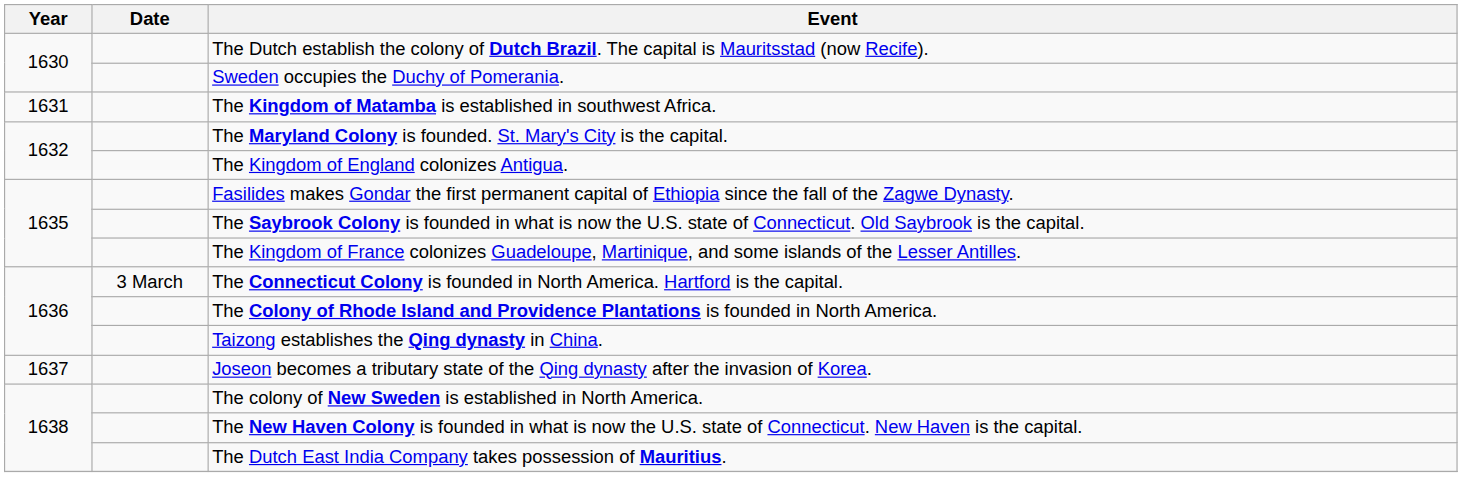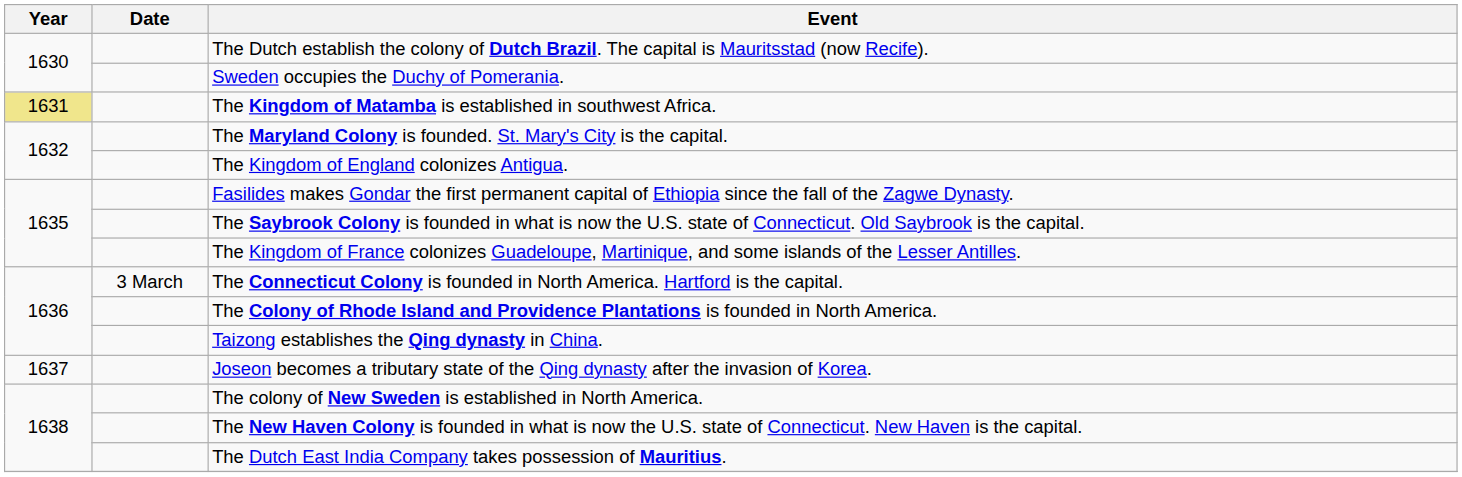(48, 106) no background -> (48, 106) khaki background
